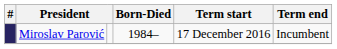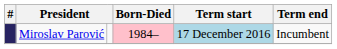(143, 33) no background -> (143, 33) pink background
(224, 33) no background -> (224, 33) lightblue background
